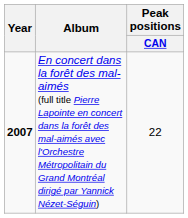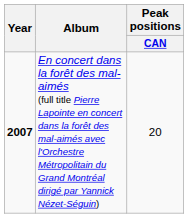(155, 132) 22 -> (155, 132) 20
